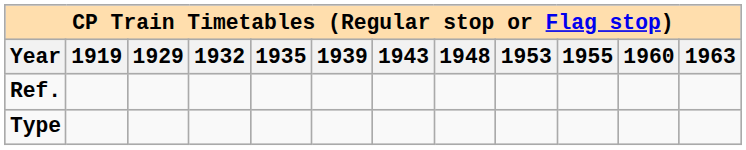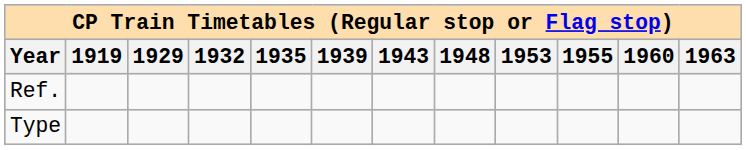(35, 92) bold -> (35, 92) normal
(35, 126) bold -> (35, 126) normal
